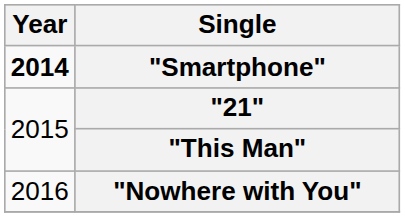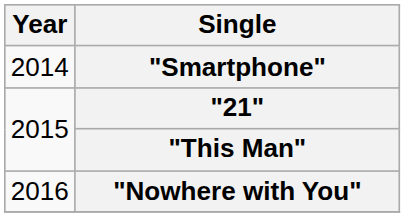(40, 66) bold -> (40, 66) normal
